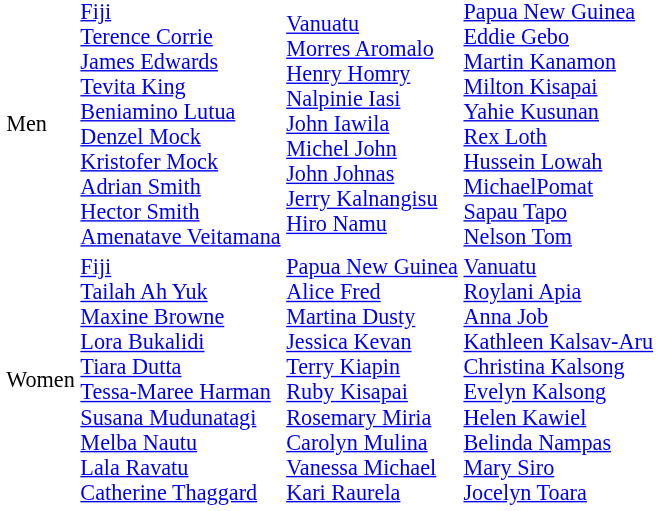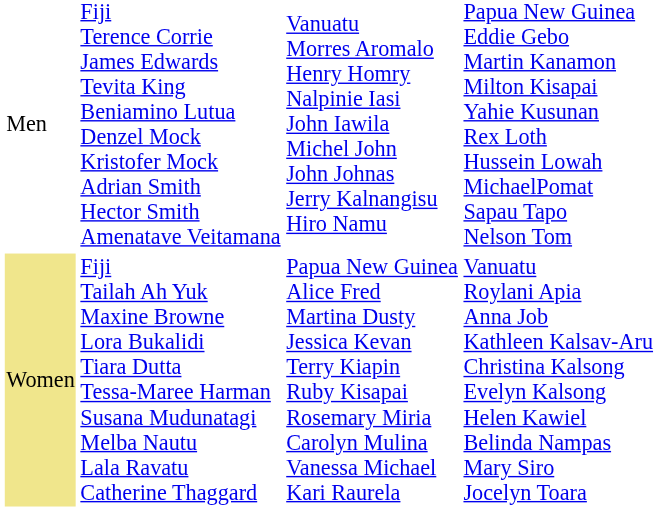(40, 379) no background -> (40, 379) khaki background
